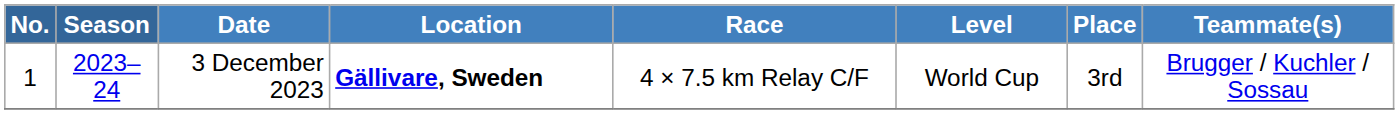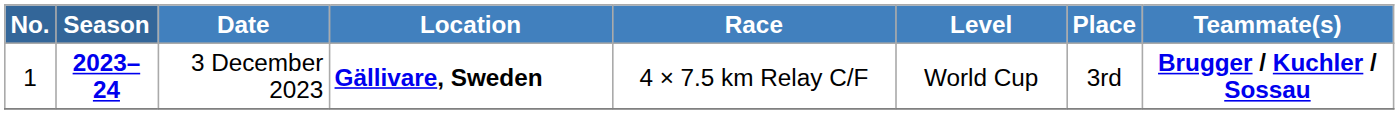(107, 76) normal -> (106, 76) bold
(1268, 76) normal -> (1267, 76) bold
